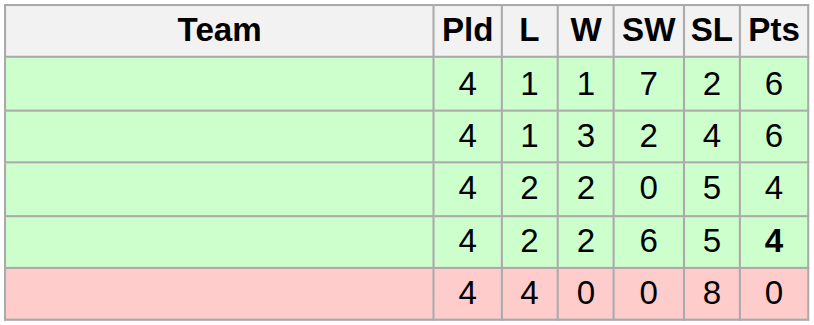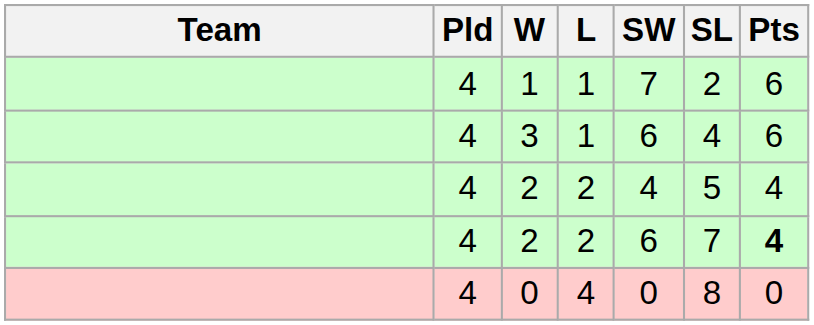columns swapped: (586, 30) <-> (529, 30)
(649, 135) 2 -> (649, 135) 6
(649, 188) 0 -> (649, 188) 4
(712, 240) 5 -> (712, 240) 7
